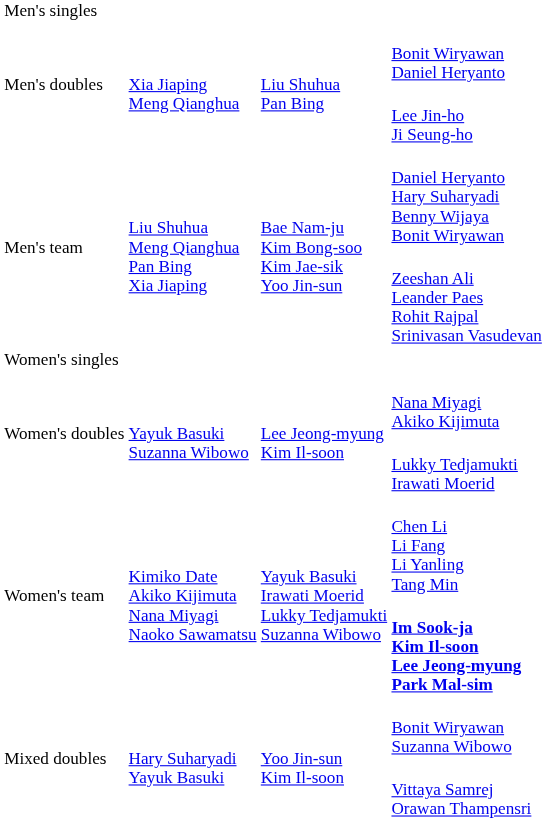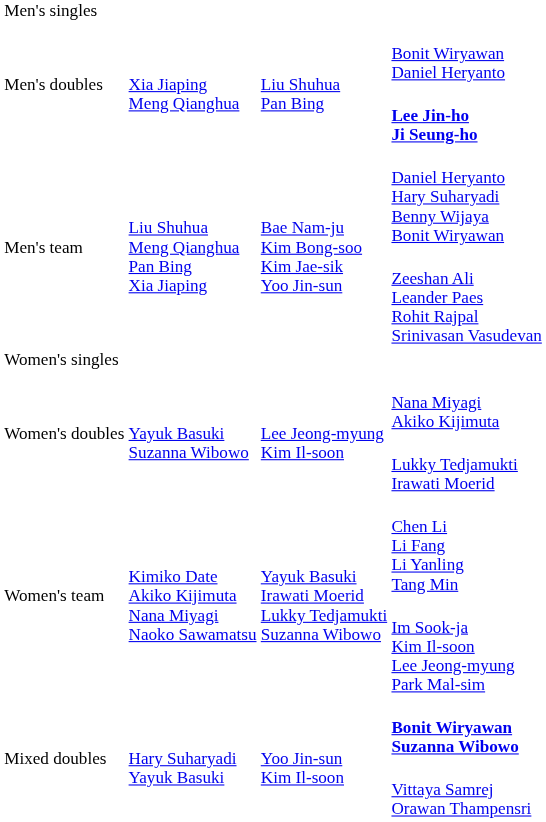(432, 125) normal -> (435, 125) bold
(456, 656) bold -> (453, 656) normal
(452, 737) normal -> (455, 737) bold
